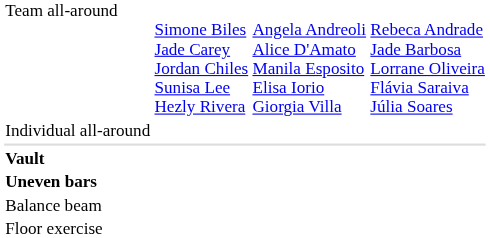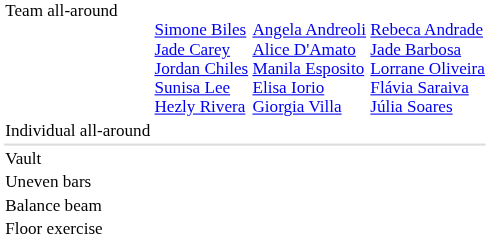(25, 158) bold -> (23, 158) normal
(51, 182) bold -> (48, 182) normal
